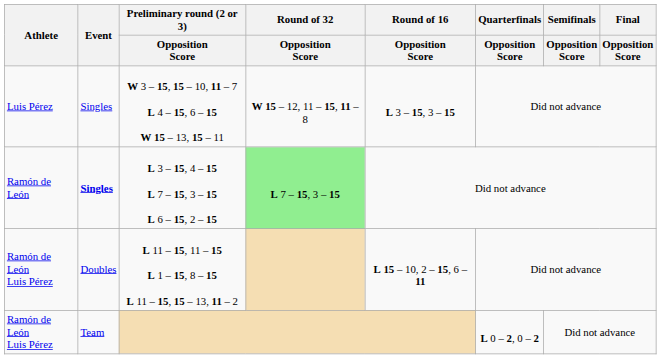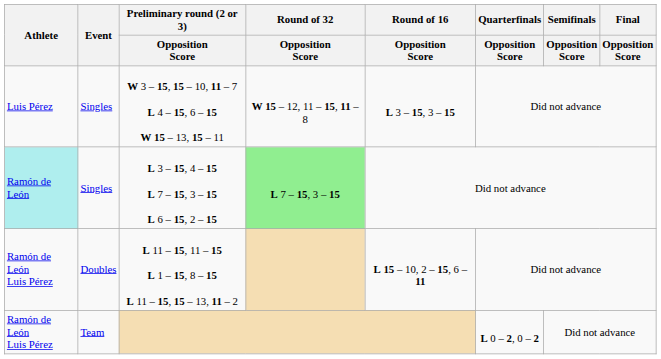(29, 188) no background -> (29, 188) paleturquoise background
(97, 188) bold -> (96, 188) normal
